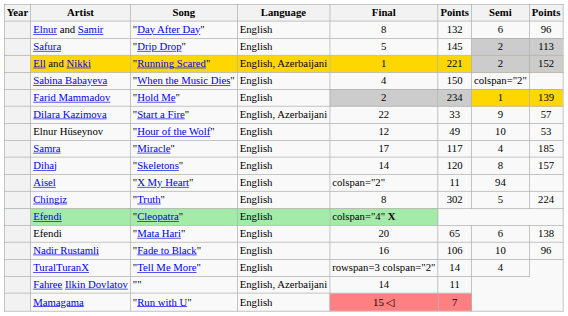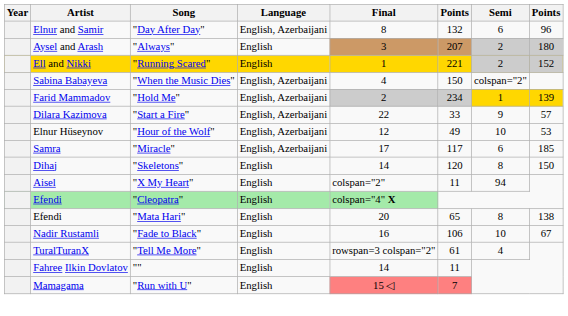(256, 30) English -> (283, 30) English, Azerbaijani
+ row: (154, 47)
- row: (159, 47)
(283, 64) English, Azerbaijani -> (256, 64) English
(256, 81) English -> (283, 81) English, Azerbaijani
(256, 98) English -> (283, 98) English, Azerbaijani
(256, 132) English -> (283, 132) English, Azerbaijani
(256, 149) English -> (283, 149) English, Azerbaijani
(500, 149) 4 -> (500, 149) 6
(546, 166) 157 -> (546, 166) 150
- row: (149, 200)
(500, 234) 6 -> (500, 217) 8
(546, 251) 96 -> (546, 234) 67
(455, 268) 14 -> (455, 251) 61
(283, 285) English, Azerbaijani -> (256, 268) English
